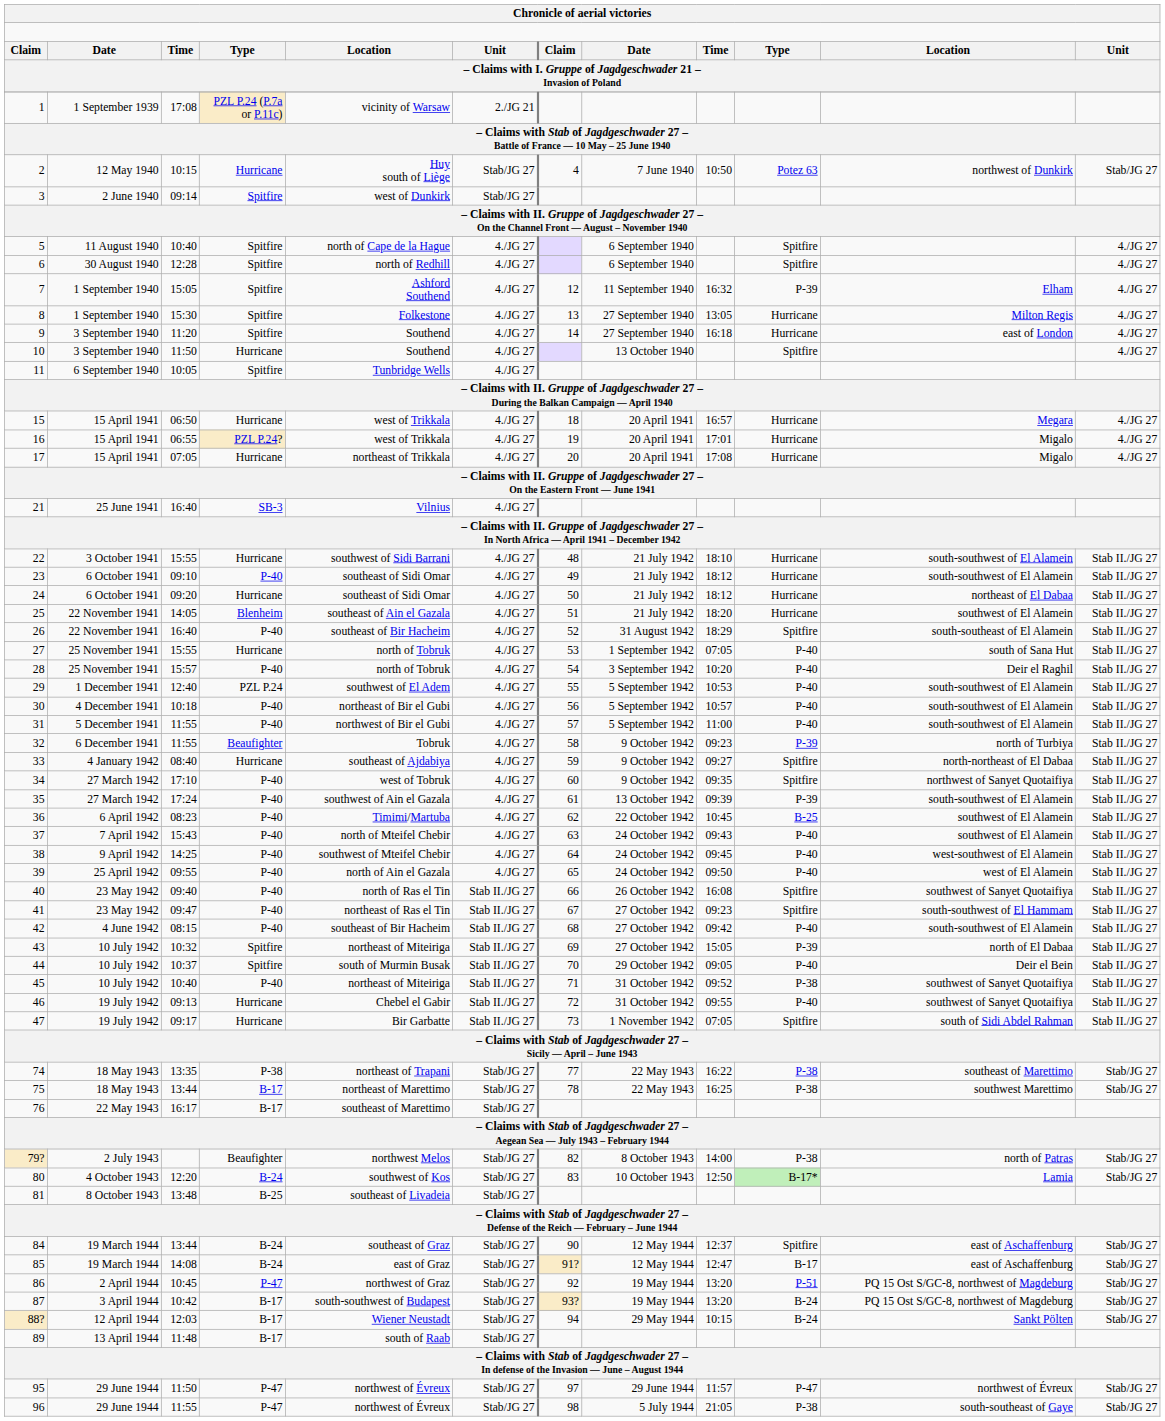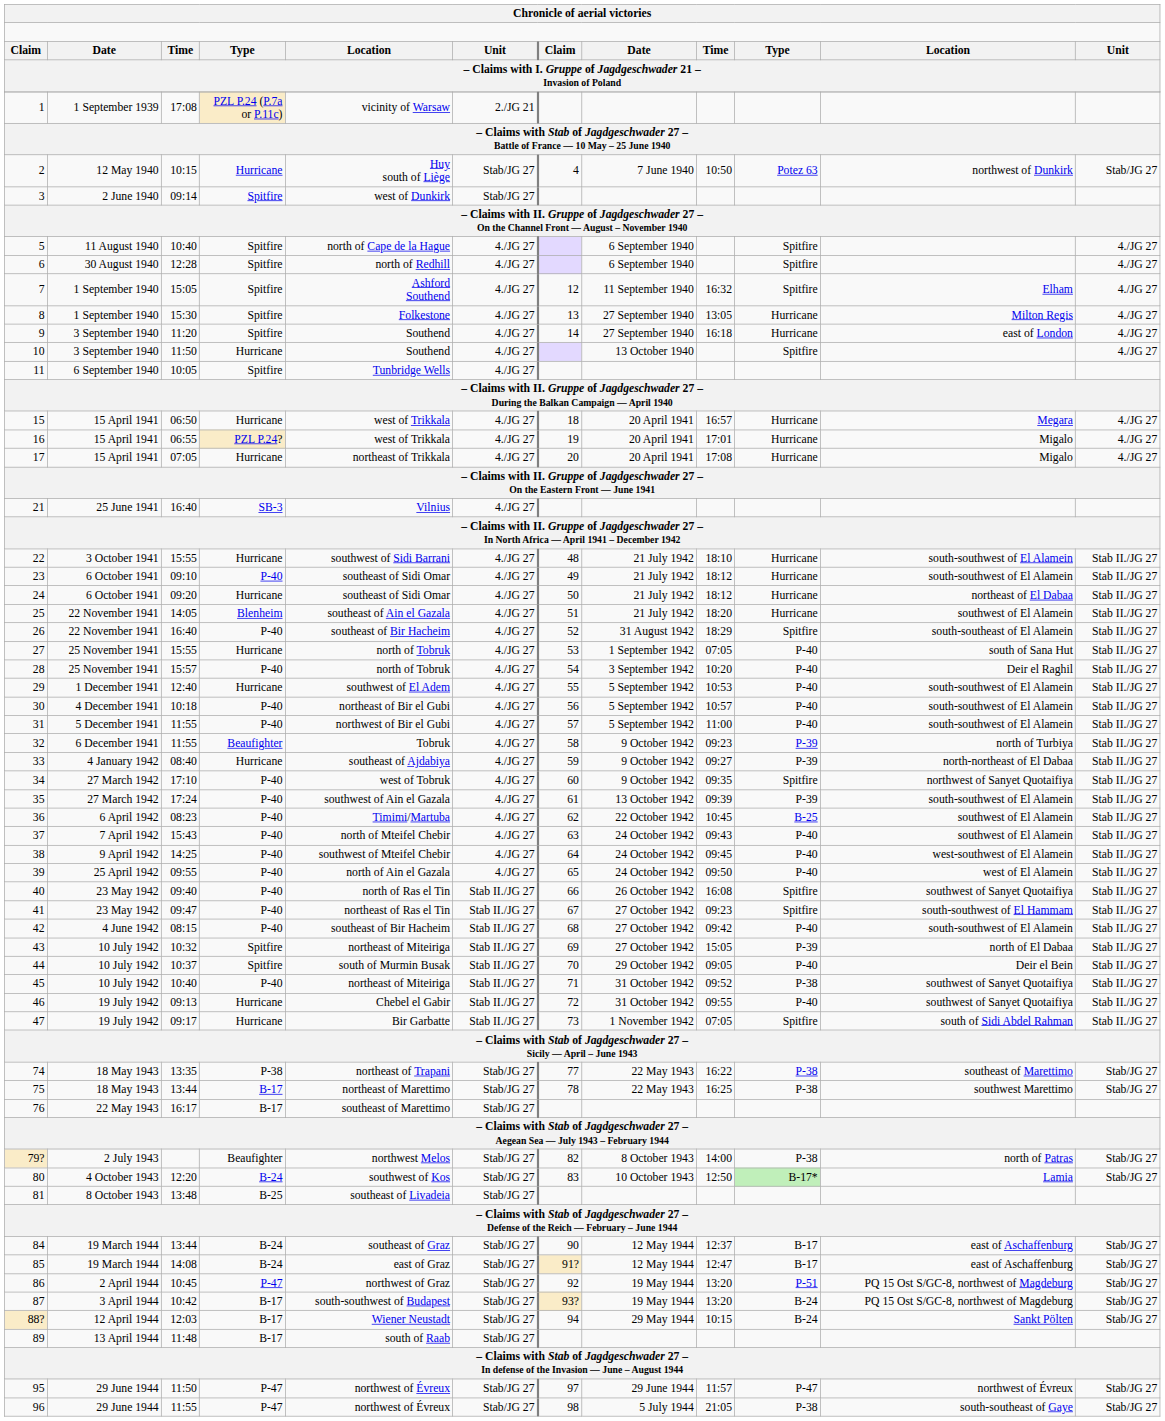(807, 289) P-39 -> (800, 289) Spitfire
(261, 687) PZL P.24 -> (259, 687) Hurricane
(800, 761) Spitfire -> (807, 761) P-39
(800, 1245) Spitfire -> (806, 1245) B-17
